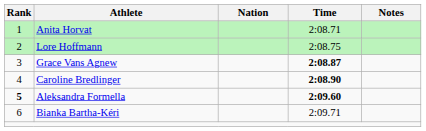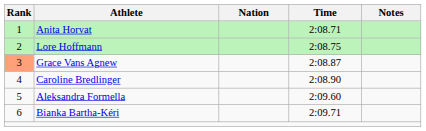(19, 63) no background -> (19, 63) lightsalmon background
(325, 63) bold -> (325, 63) normal
(325, 79) bold -> (325, 79) normal
(19, 96) bold -> (19, 96) normal
(325, 96) bold -> (325, 96) normal
